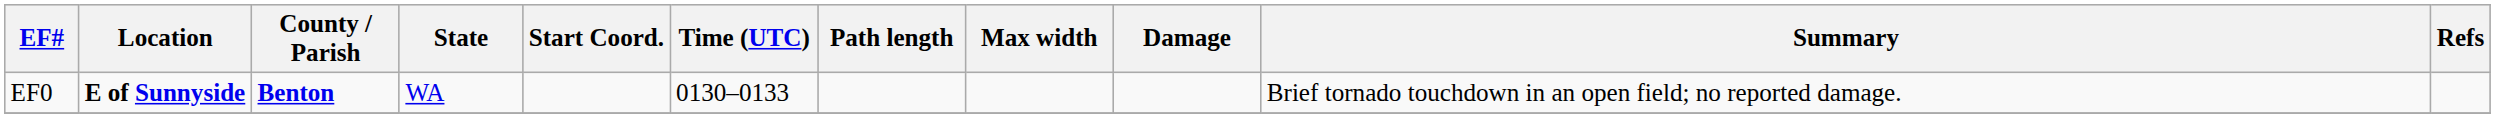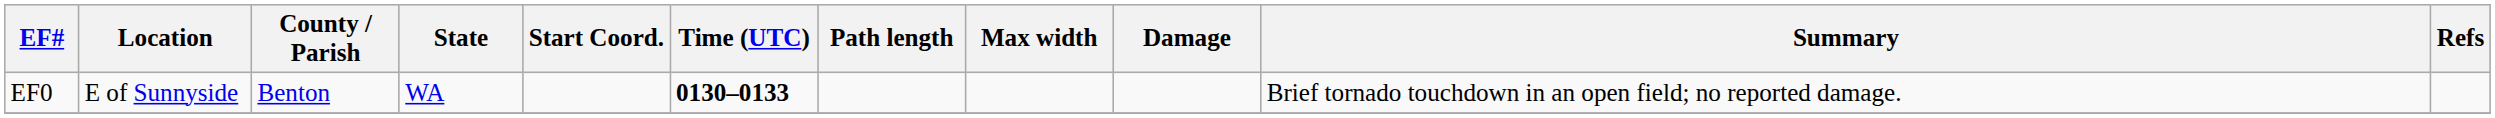(165, 92) bold -> (161, 92) normal
(296, 92) bold -> (294, 92) normal
(733, 92) normal -> (733, 92) bold
